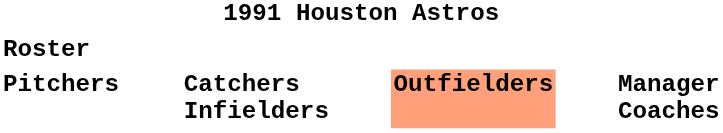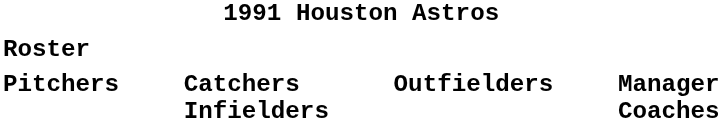(473, 85) lightsalmon background -> (473, 85) no background
